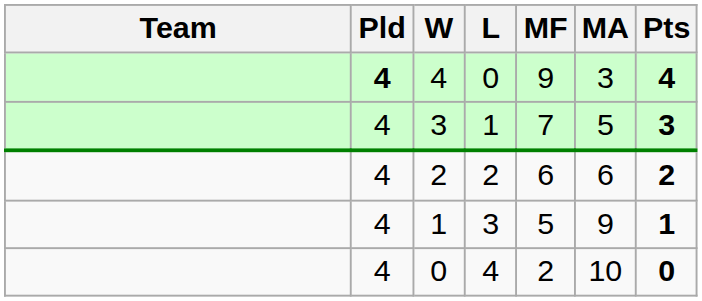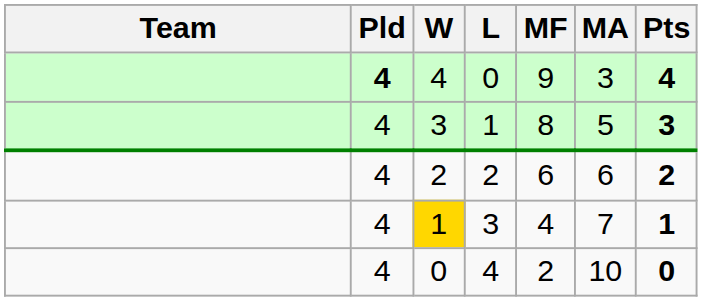(546, 125) 7 -> (546, 125) 8
(439, 223) no background -> (439, 223) gold background
(546, 223) 5 -> (546, 223) 4
(605, 223) 9 -> (605, 223) 7
